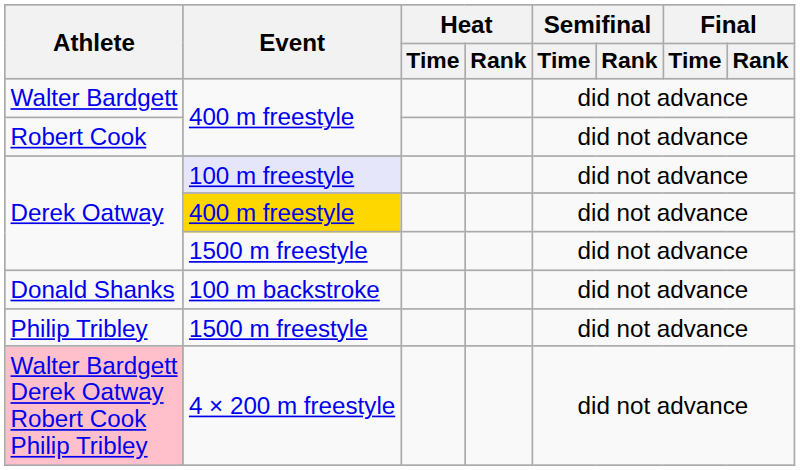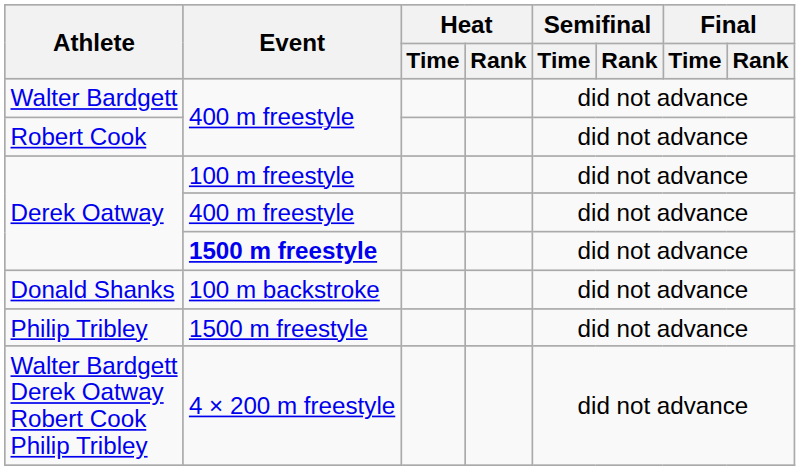(272, 175) lavender background -> (272, 175) no background
(272, 213) gold background -> (272, 213) no background
(278, 252) normal -> (283, 252) bold
(94, 406) pink background -> (94, 406) no background
